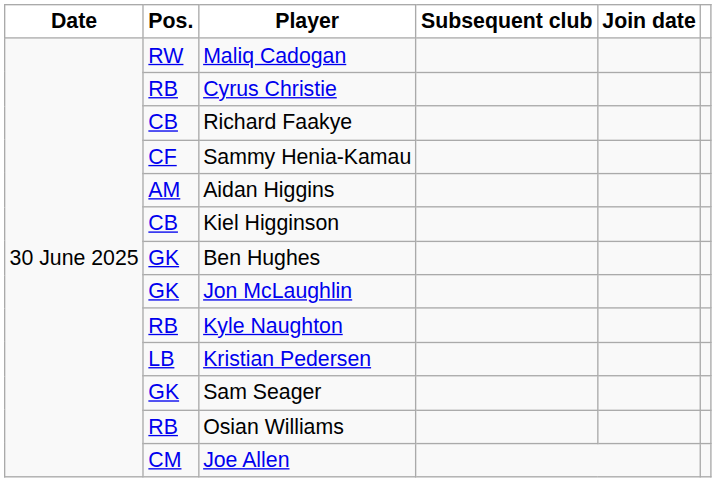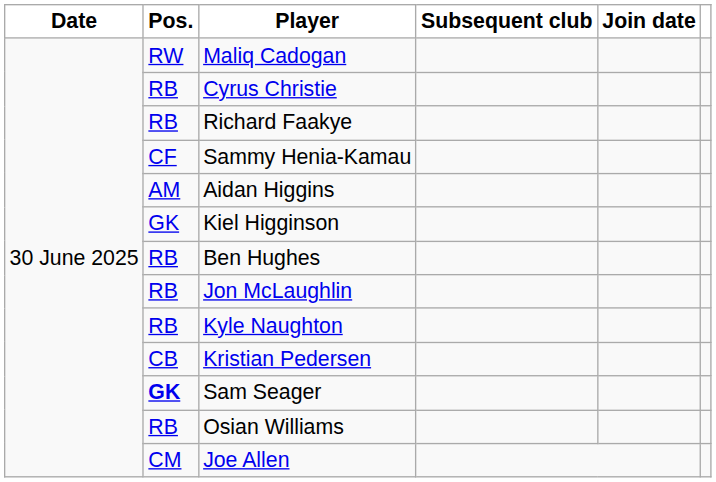(163, 122) CB -> (163, 122) RB
(163, 223) CB -> (164, 223) GK
(164, 257) GK -> (163, 257) RB
(164, 291) GK -> (163, 291) RB
(161, 358) LB -> (163, 358) CB
(164, 392) normal -> (164, 392) bold
